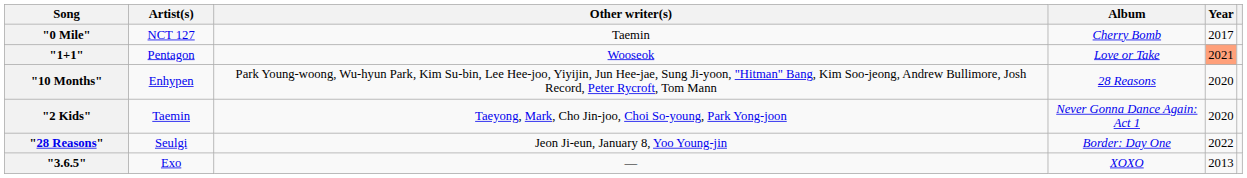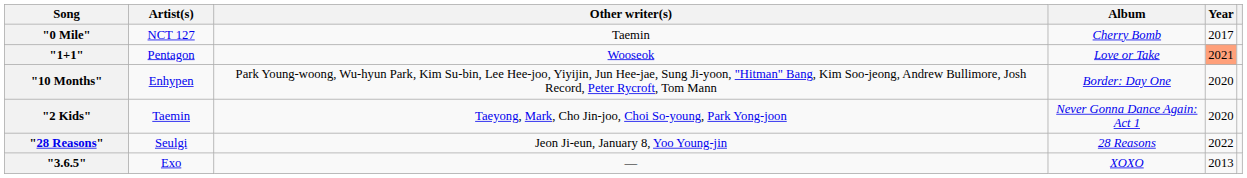(1127, 81) 28 Reasons -> (1127, 81) Border: Day One
(1127, 143) Border: Day One -> (1127, 143) 28 Reasons
